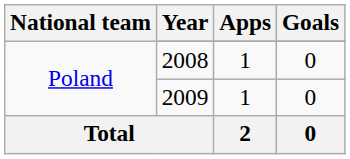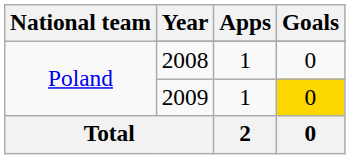(310, 97) no background -> (310, 97) gold background
